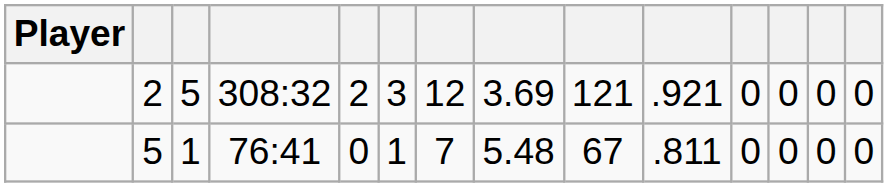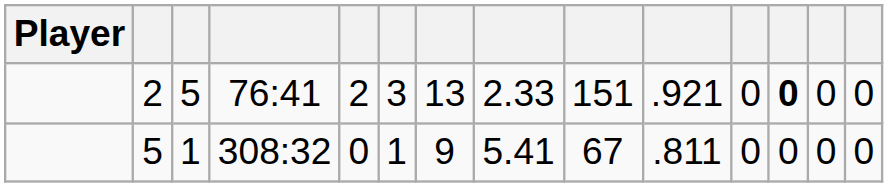(275, 92) 308:32 -> (275, 92) 76:41
(445, 92) 12 -> (445, 92) 13
(519, 92) 3.69 -> (519, 92) 2.33
(603, 92) 121 -> (603, 92) 151
(788, 92) normal -> (788, 92) bold
(275, 151) 76:41 -> (275, 151) 308:32
(445, 151) 7 -> (445, 151) 9
(519, 151) 5.48 -> (519, 151) 5.41
